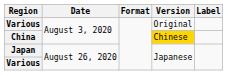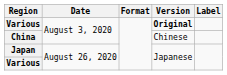(173, 24) normal -> (173, 24) bold
(171, 37) gold background -> (171, 37) no background
